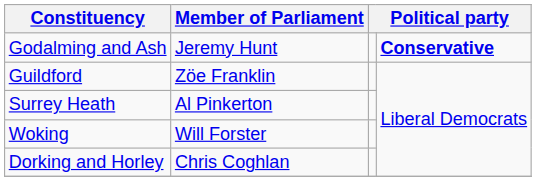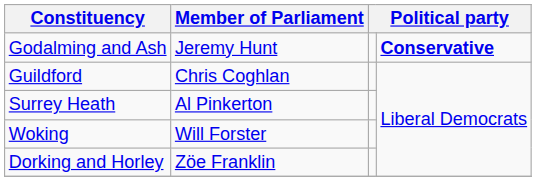(225, 76) Zöe Franklin -> (232, 76) Chris Coghlan
(232, 162) Chris Coghlan -> (225, 162) Zöe Franklin
